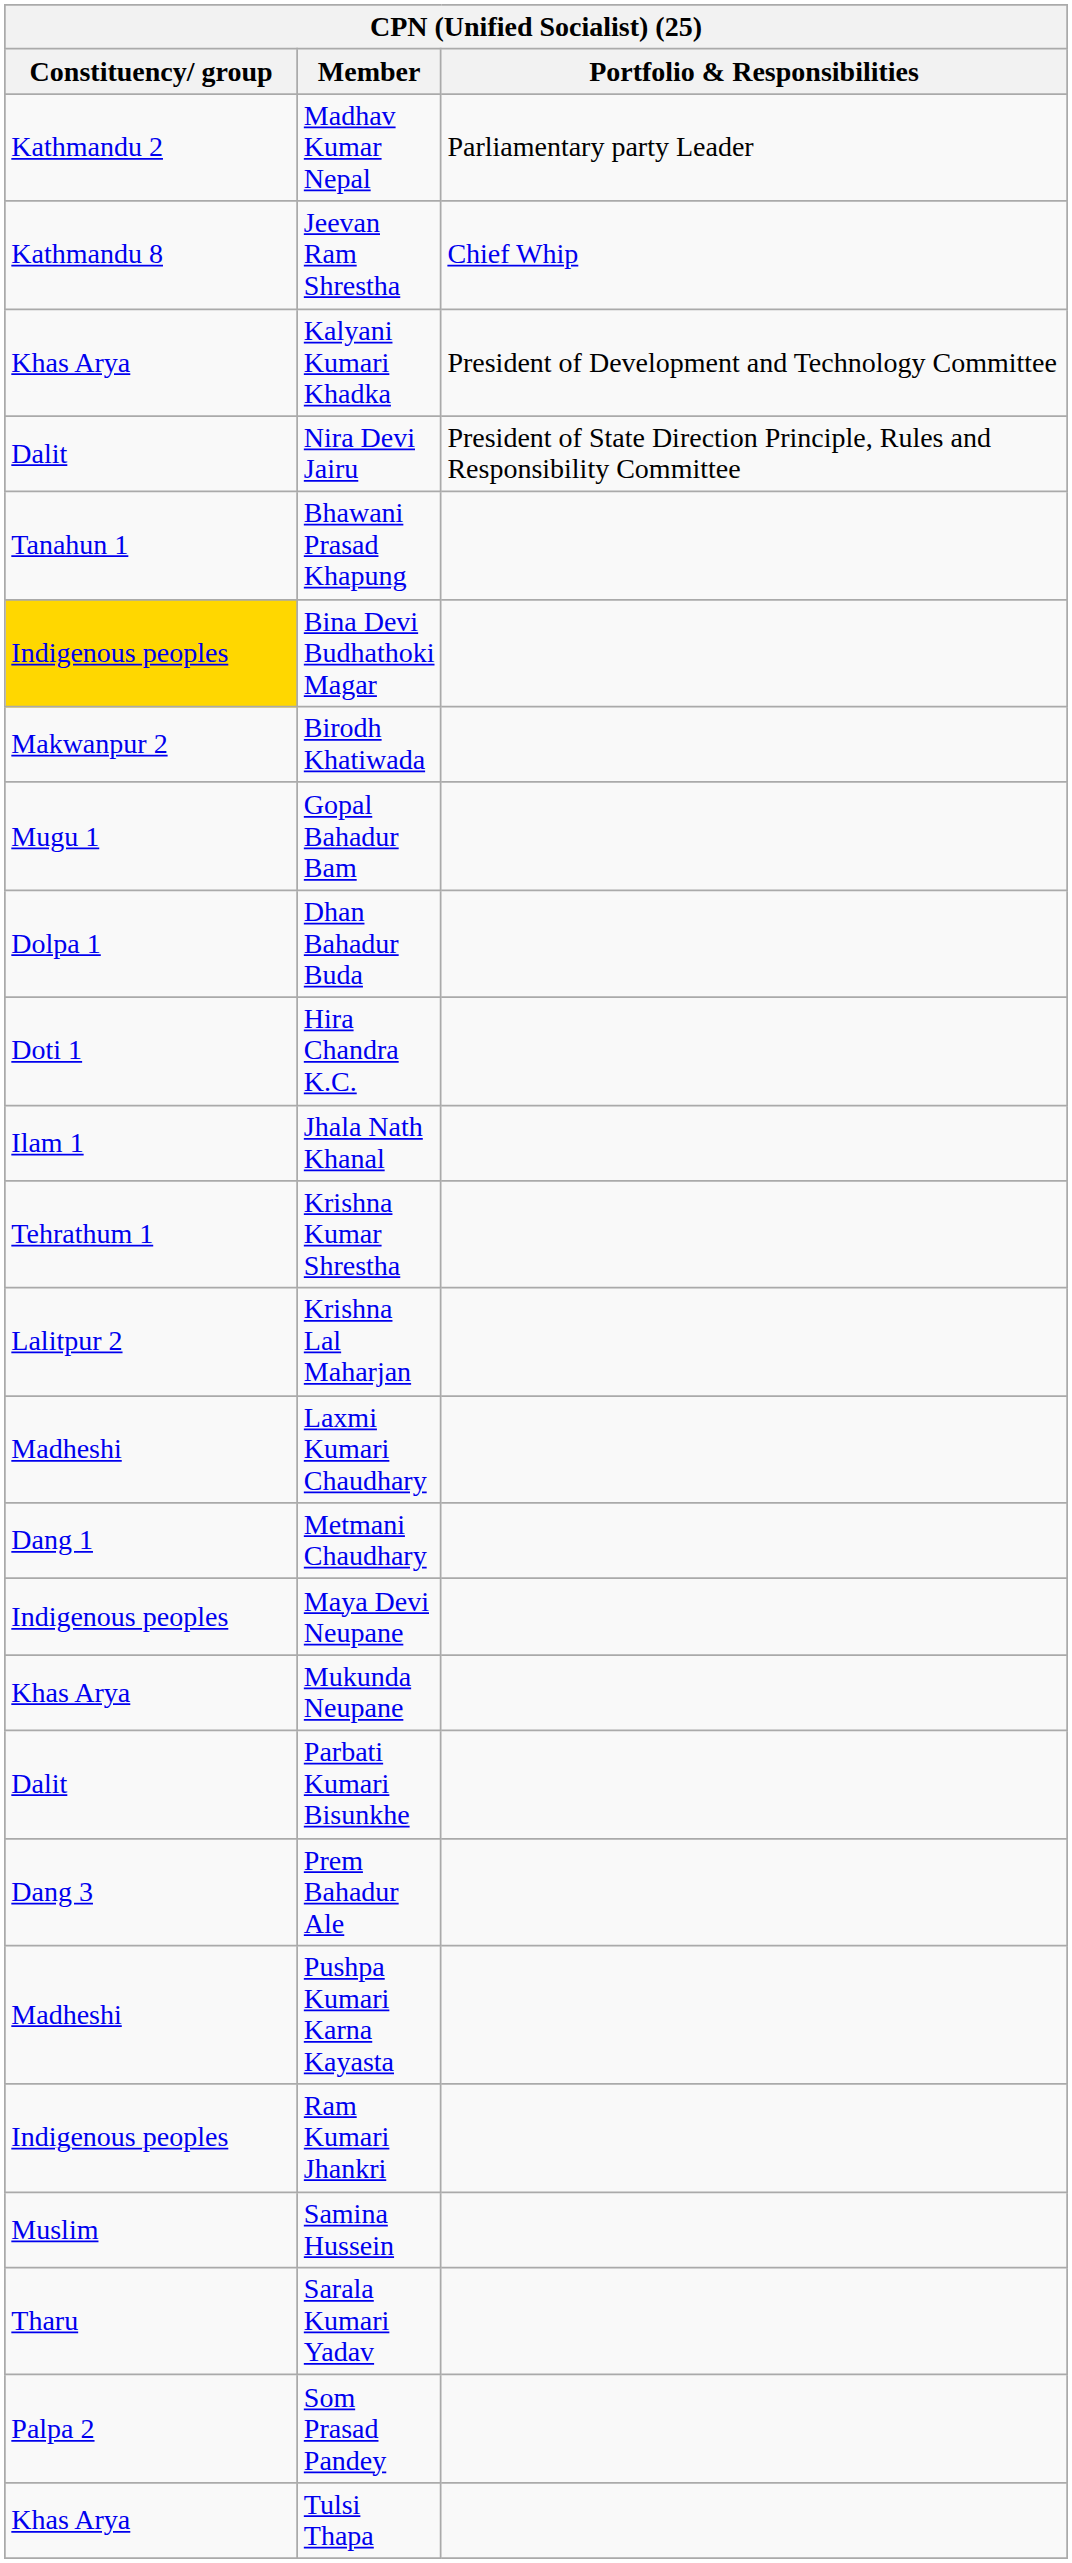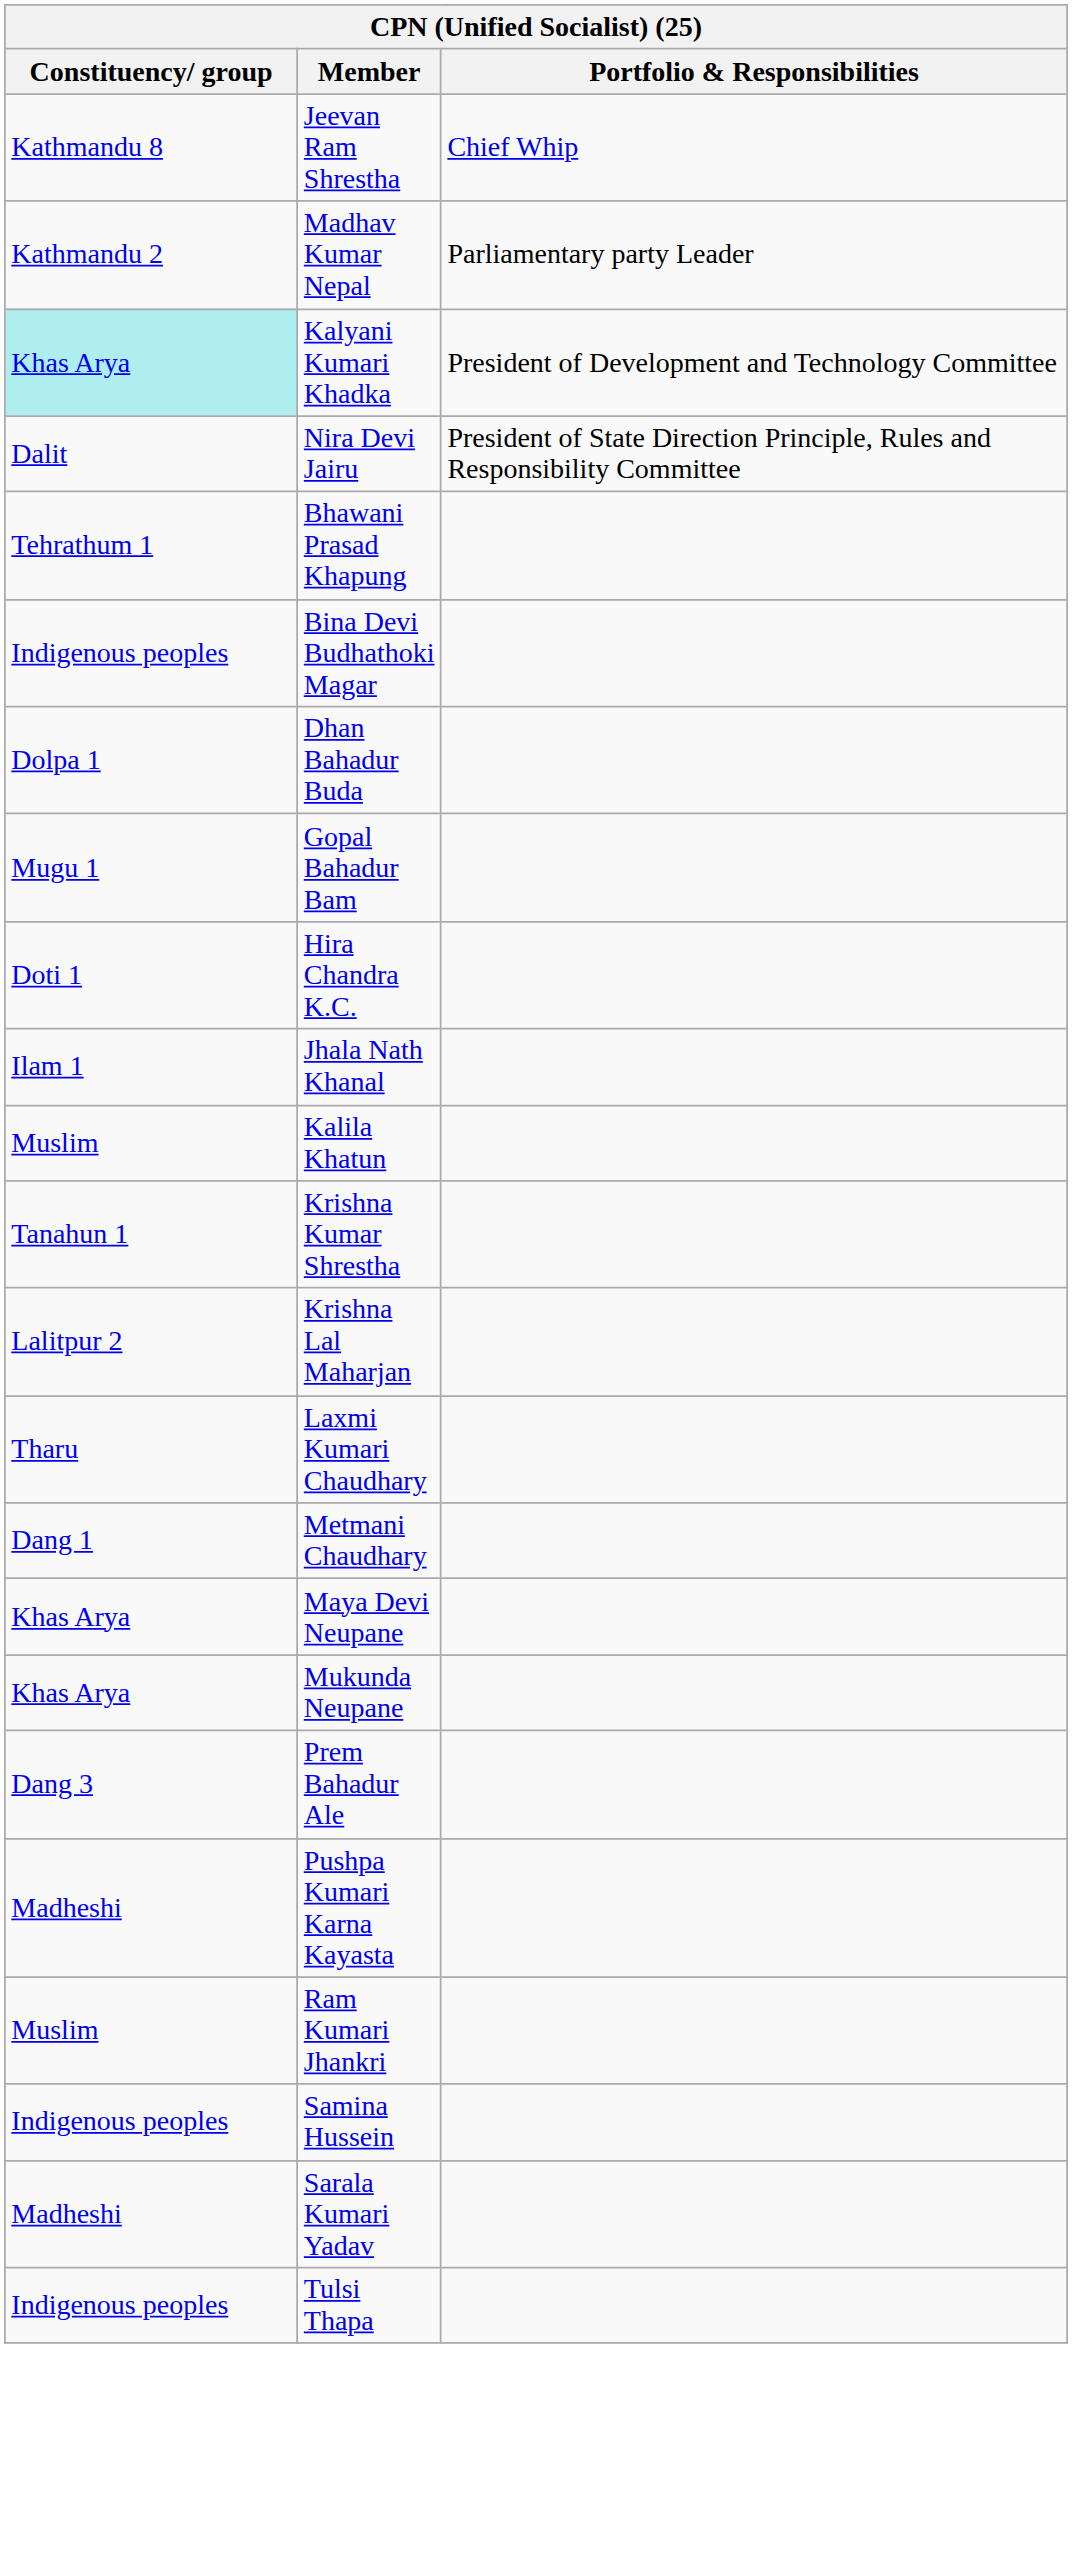rows swapped: (350, 147) <-> (352, 254)
(71, 361) no background -> (71, 361) paleturquoise background
(70, 545) Tanahun 1 -> (82, 545) Tehrathum 1
(120, 652) gold background -> (120, 652) no background
- row: (364, 744)
rows swapped: (351, 943) <-> (351, 835)
+ row: (345, 1142)
(82, 1233) Tehrathum 1 -> (70, 1233) Tanahun 1
(67, 1448) Madheshi -> (45, 1448) Tharu
(120, 1616) Indigenous peoples -> (71, 1616) Khas Arya
- row: (357, 1783)
(120, 2137) Indigenous peoples -> (55, 2030) Muslim
(55, 2229) Muslim -> (120, 2121) Indigenous peoples
(45, 2320) Tharu -> (67, 2213) Madheshi
- row: (345, 2428)
(71, 2520) Khas Arya -> (120, 2305) Indigenous peoples
